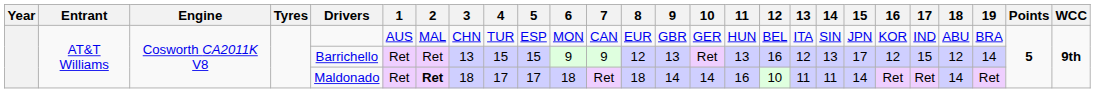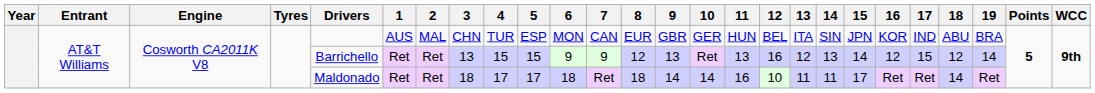(860, 57) 17 -> (860, 57) 14
(433, 78) bold -> (433, 78) normal
(860, 78) 14 -> (860, 78) 17
